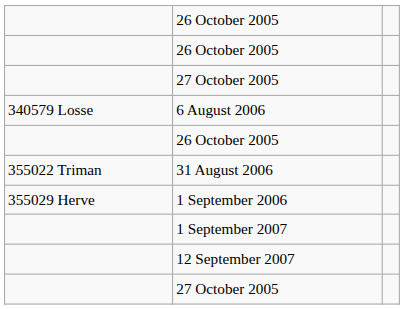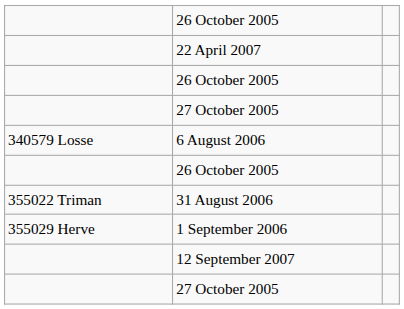+ row: (89, 51)
- row: (89, 230)
